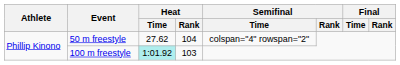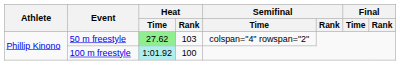(157, 39) no background -> (157, 39) lightgreen background
(189, 39) 104 -> (189, 39) 103
(189, 53) 103 -> (189, 53) 100
